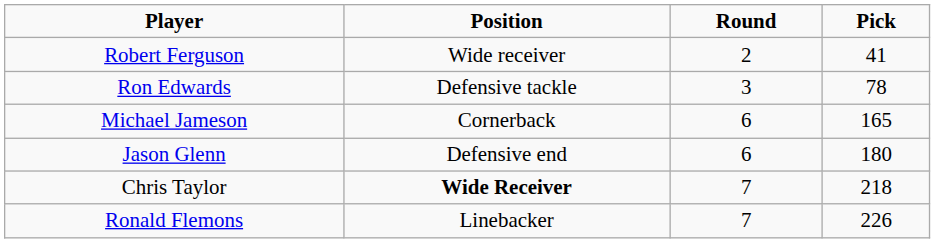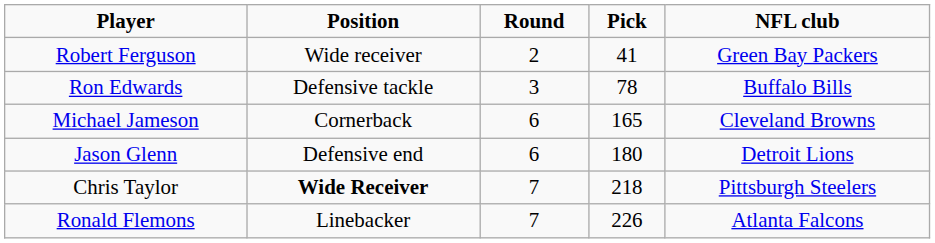+ column: (797, 21)
